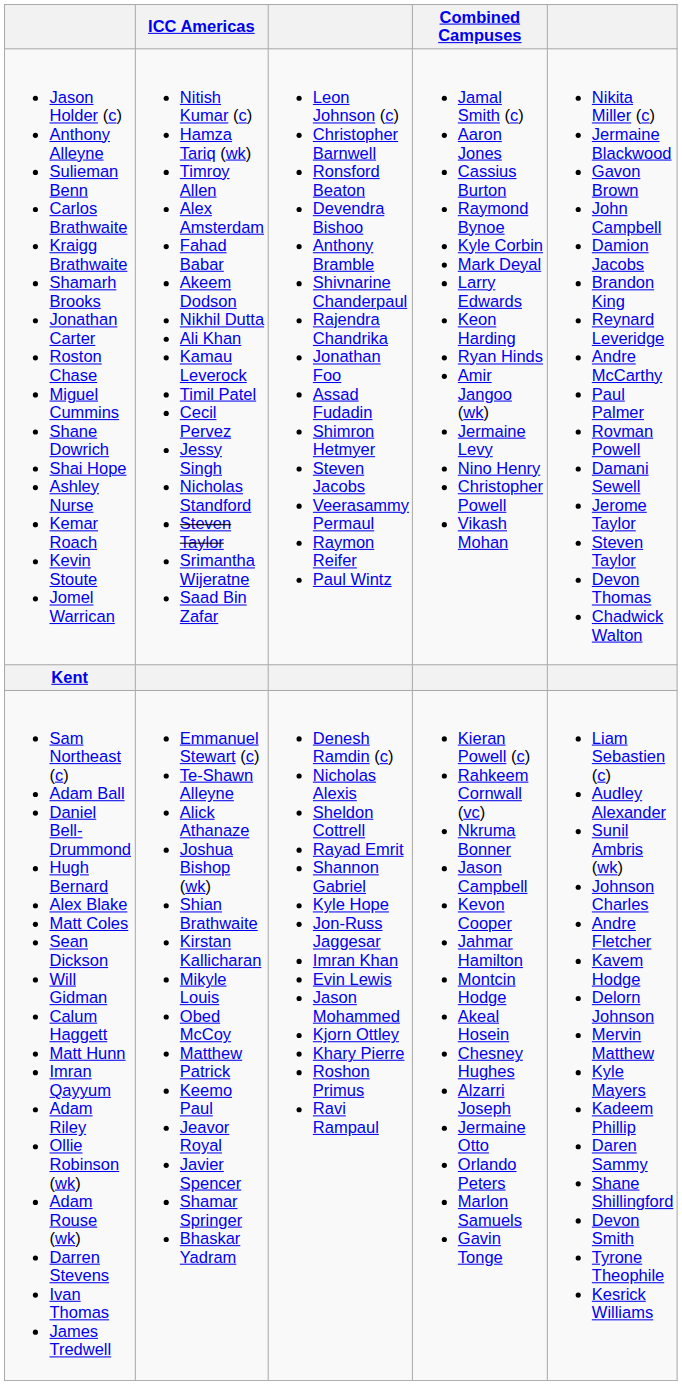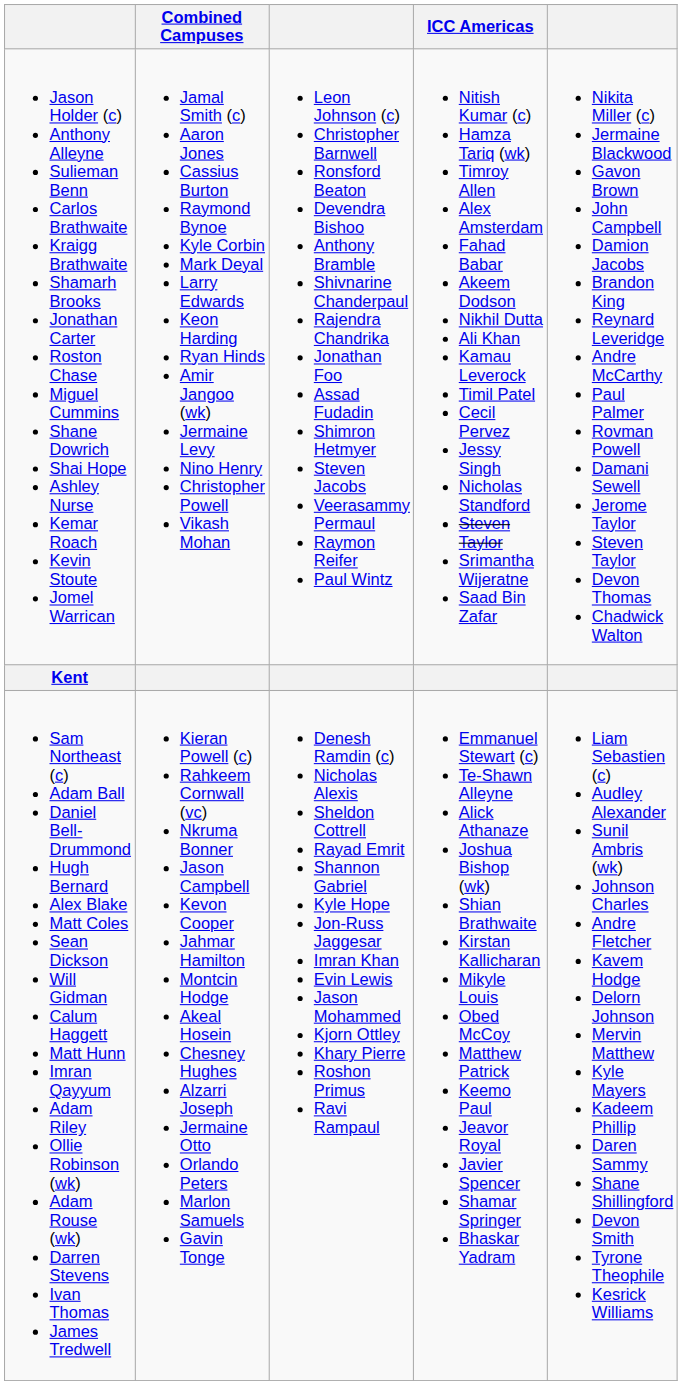columns swapped: (480, 26) <-> (201, 26)
